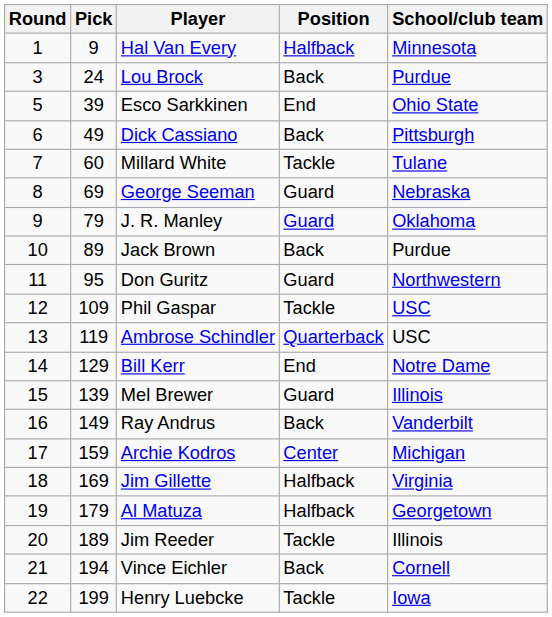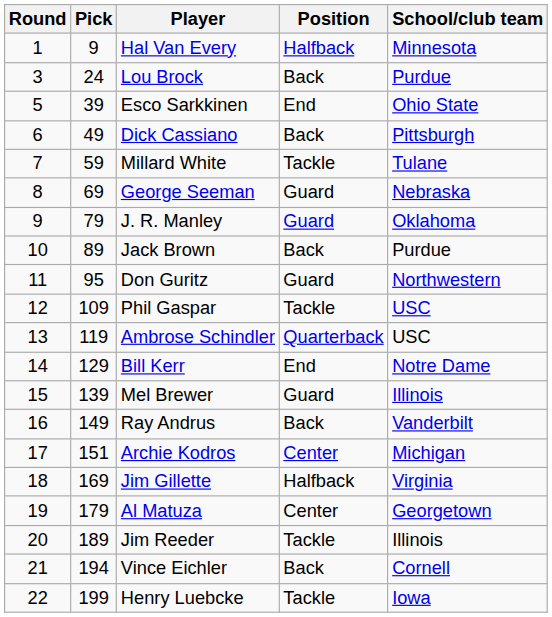(94, 163) 60 -> (94, 163) 59
(94, 452) 159 -> (94, 452) 151
(319, 510) Halfback -> (311, 510) Center
